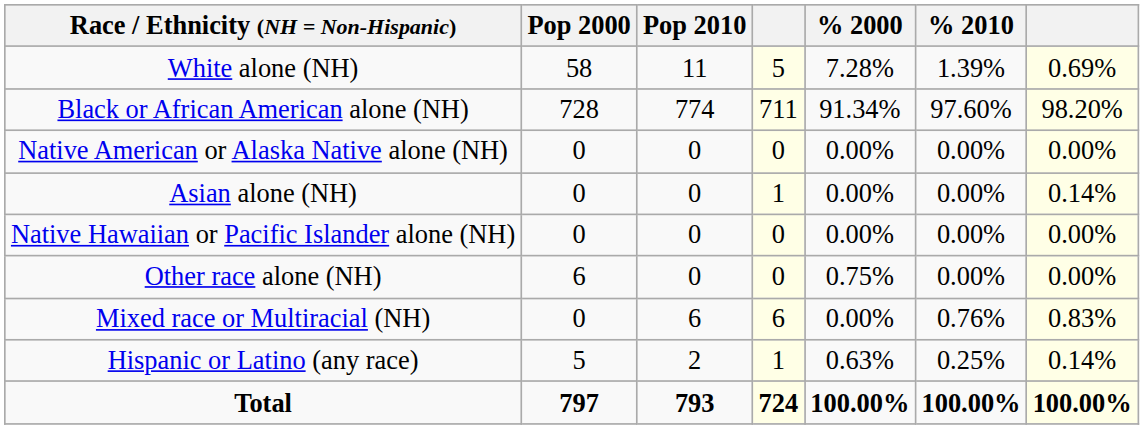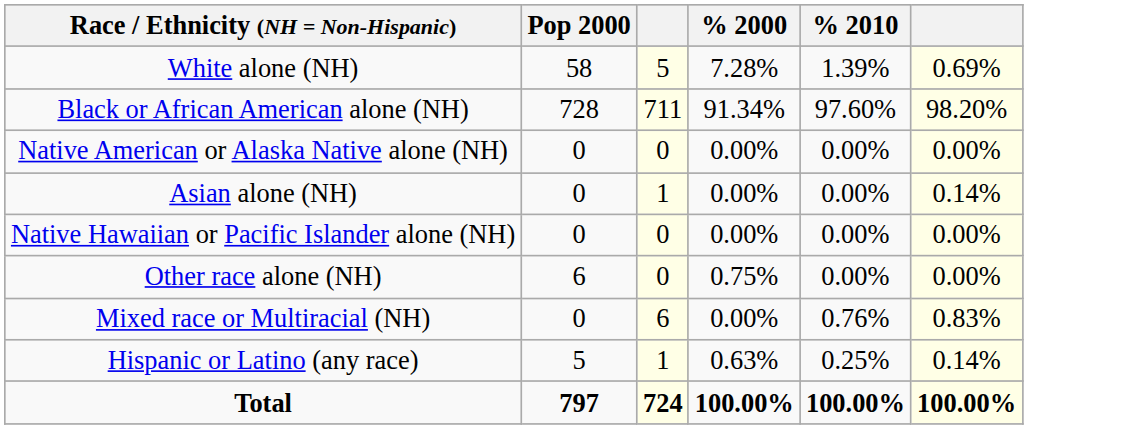- column: (695, 25)
